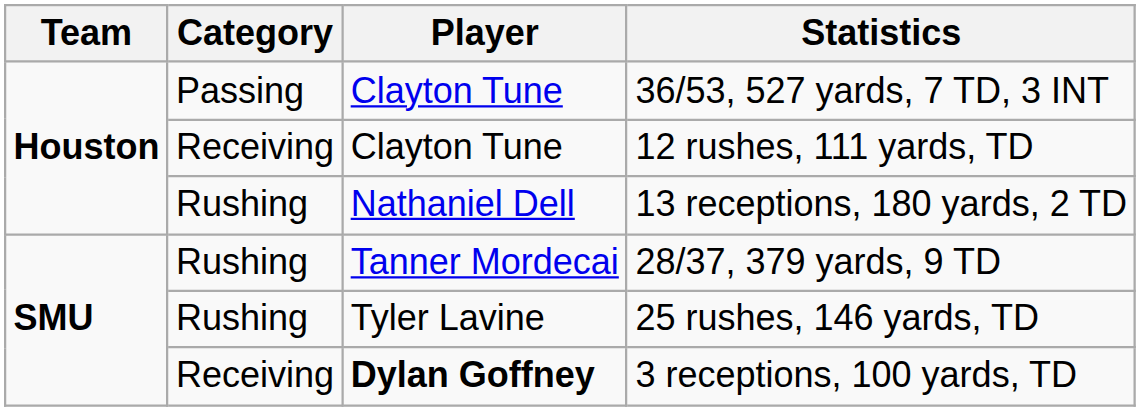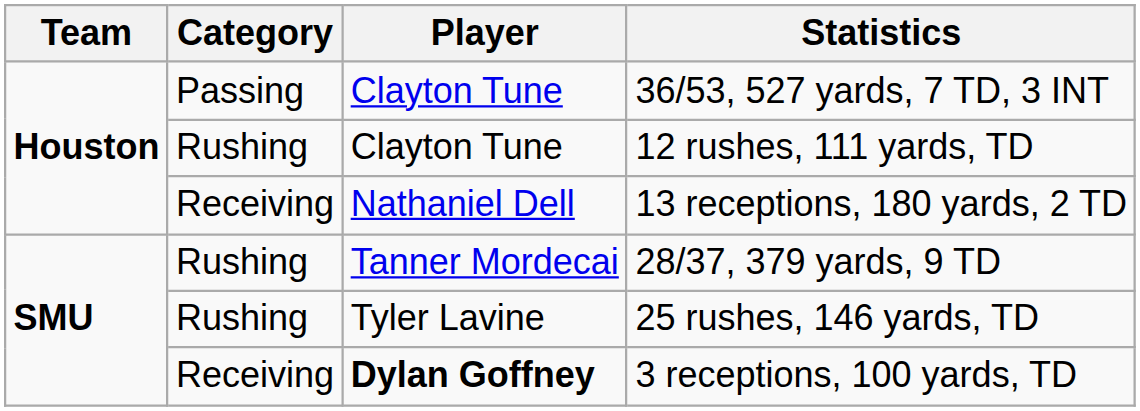(255, 147) Receiving -> (242, 147) Rushing
(242, 204) Rushing -> (255, 204) Receiving
